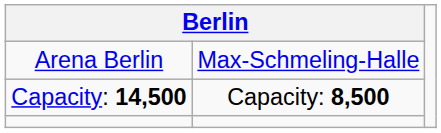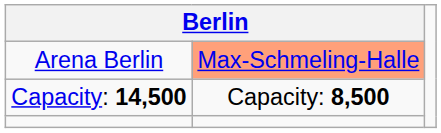(308, 60) no background -> (308, 60) lightsalmon background
